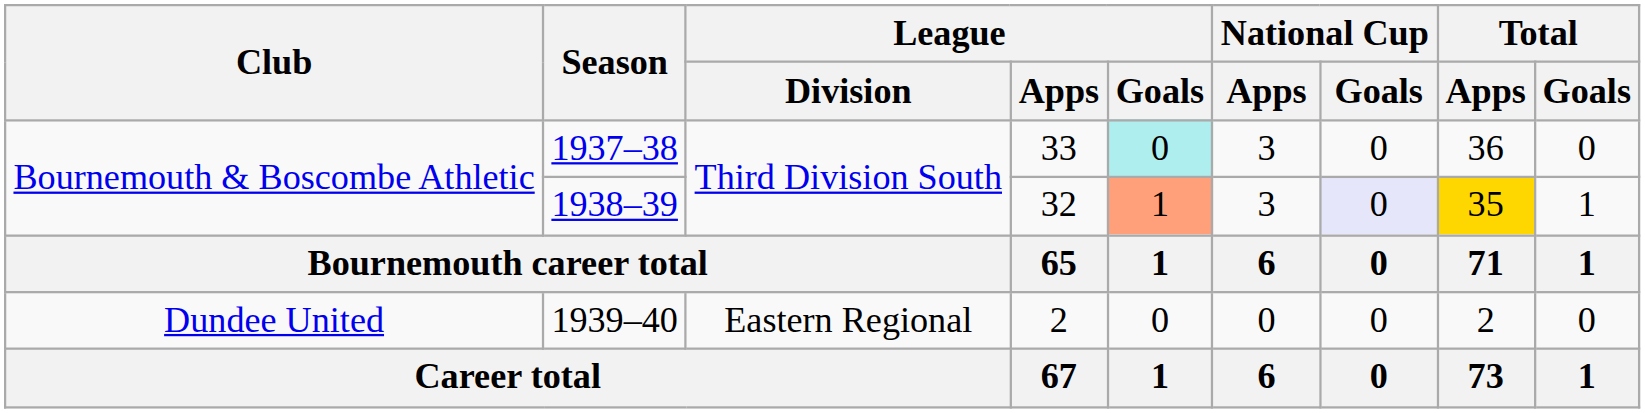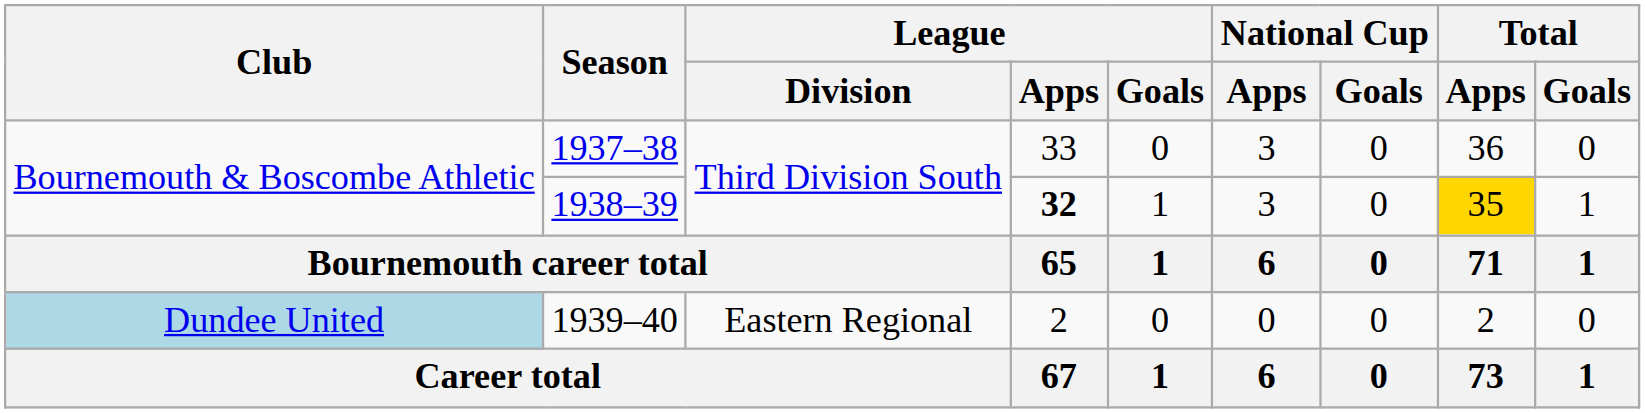(1160, 147) paleturquoise background -> (1160, 147) no background
(1059, 205) normal -> (1059, 205) bold
(1160, 205) lightsalmon background -> (1160, 205) no background
(1379, 205) lavender background -> (1379, 205) no background
(274, 319) no background -> (274, 319) lightblue background
